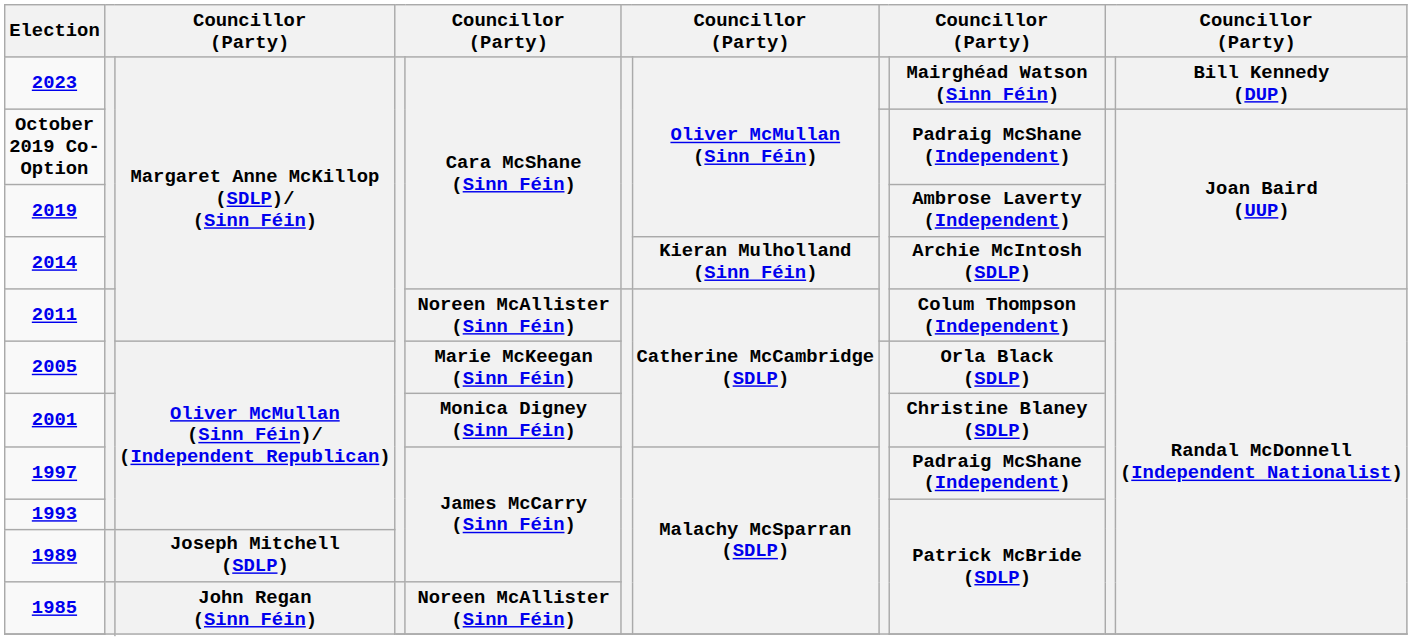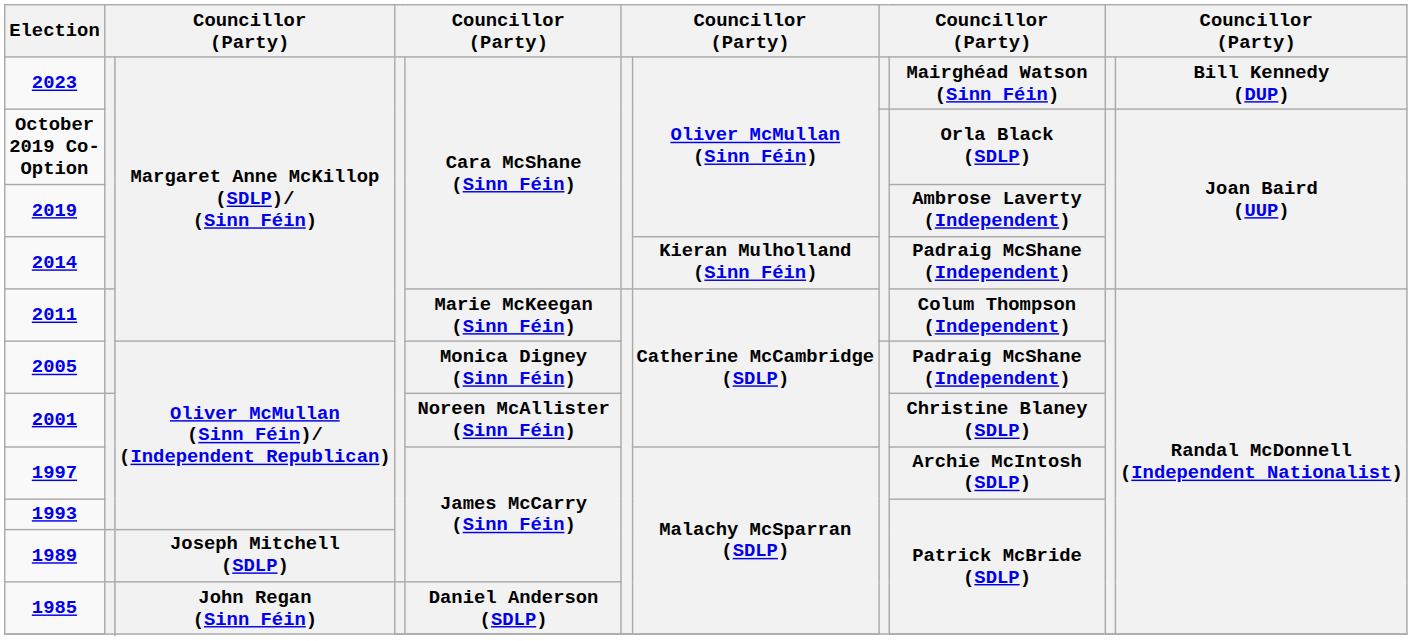(997, 147) Padraig McShane (Independent) -> (997, 147) Orla Black (SDLP)
(997, 263) Archie McIntosh (SDLP) -> (997, 263) Padraig McShane (Independent)
(514, 315) Noreen McAllister (Sinn Féin) -> (514, 315) Marie McKeegan (Sinn Féin)
(514, 368) Marie McKeegan (Sinn Féin) -> (514, 368) Monica Digney (Sinn Féin)
(997, 368) Orla Black (SDLP) -> (997, 368) Padraig McShane (Independent)
(514, 420) Monica Digney (Sinn Féin) -> (514, 420) Noreen McAllister (Sinn Féin)
(997, 472) Padraig McShane (Independent) -> (997, 472) Archie McIntosh (SDLP)
(514, 608) Noreen McAllister (Sinn Féin) -> (514, 608) Daniel Anderson (SDLP)
